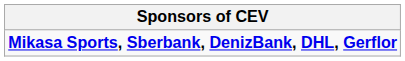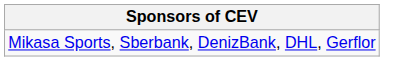(203, 42) bold -> (192, 42) normal
